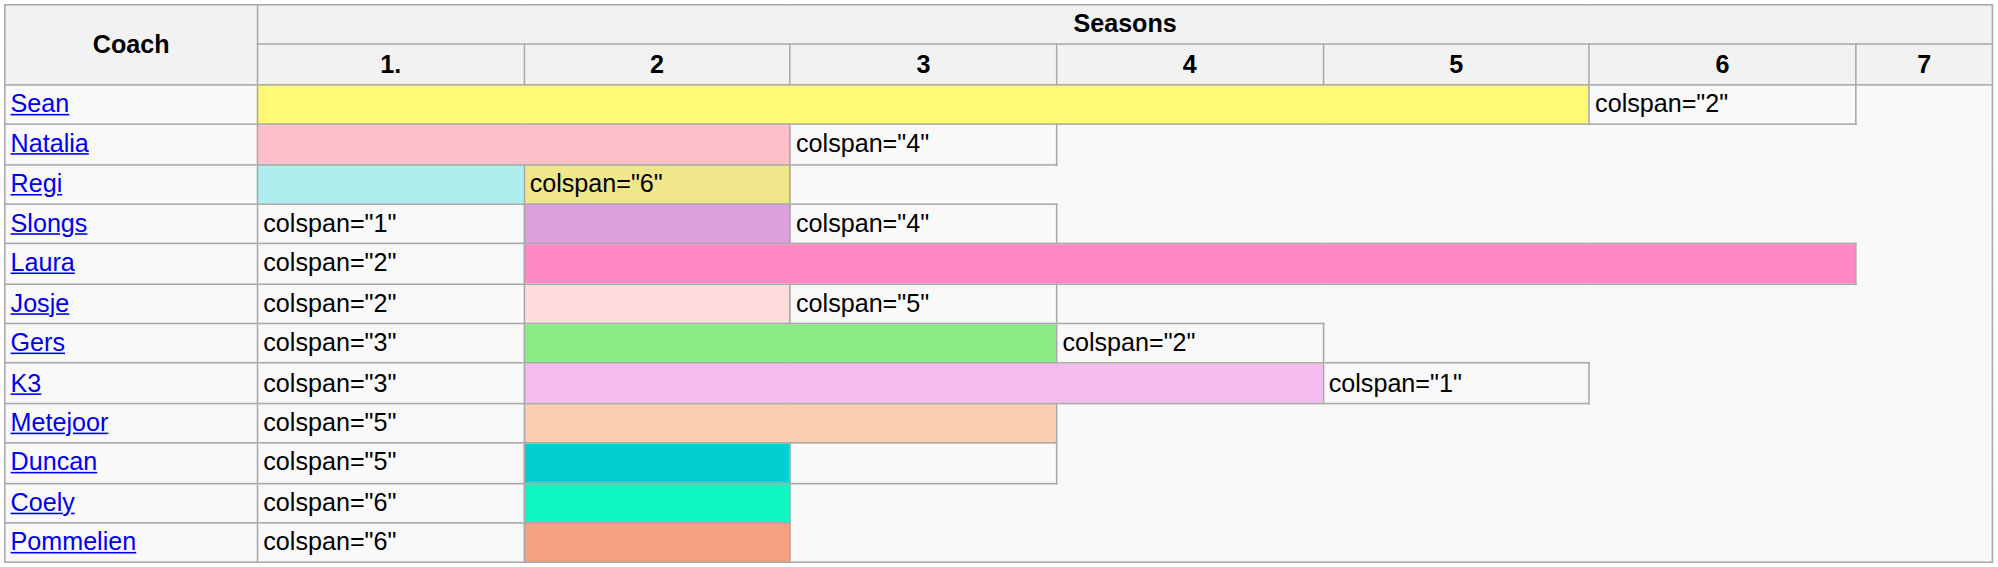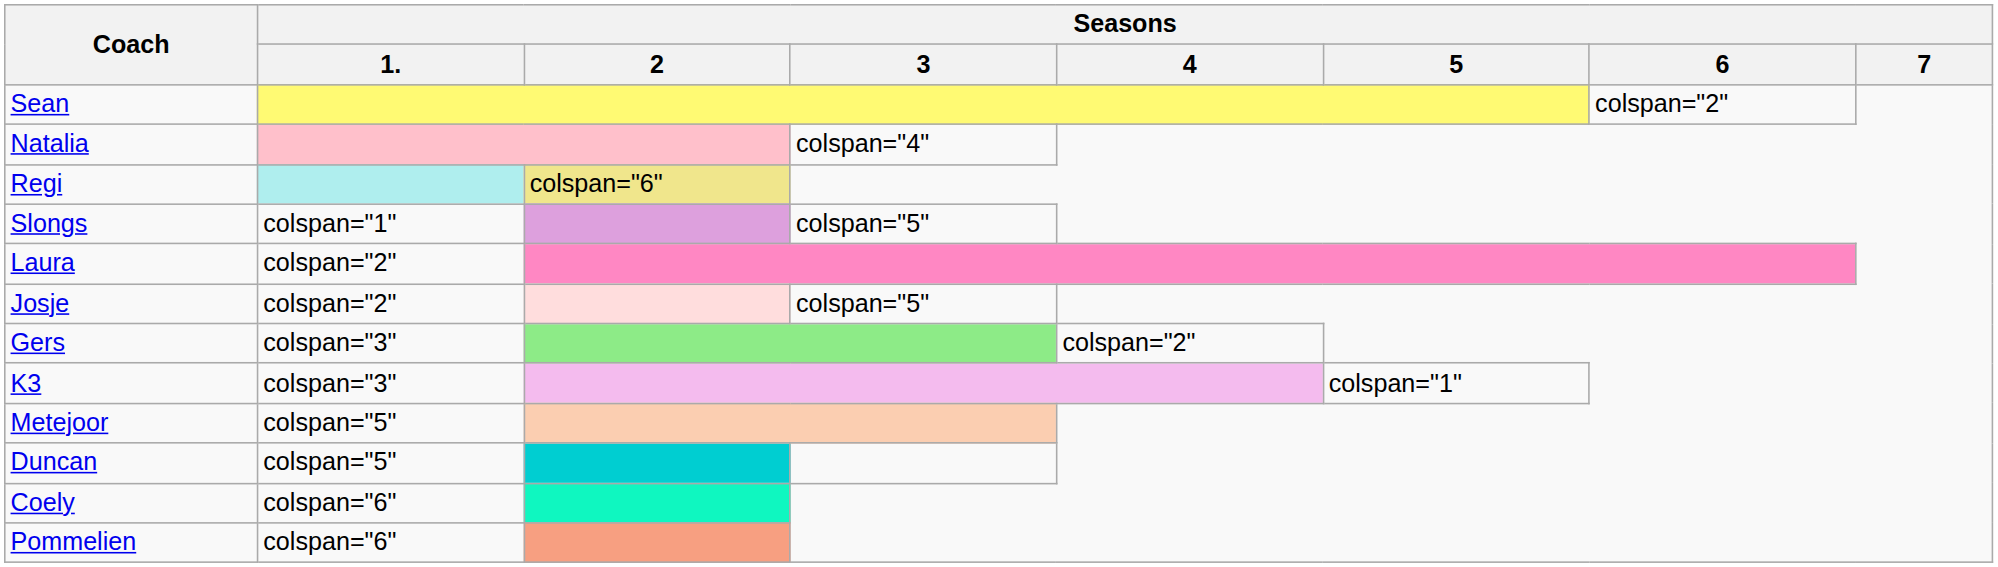(863, 223) colspan="4" -> (863, 223) colspan="5"
